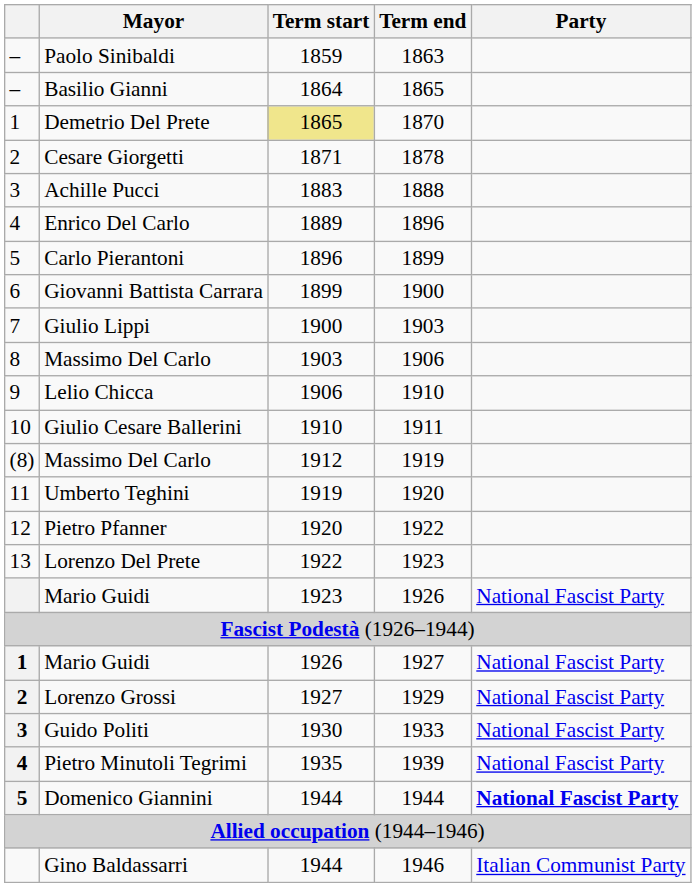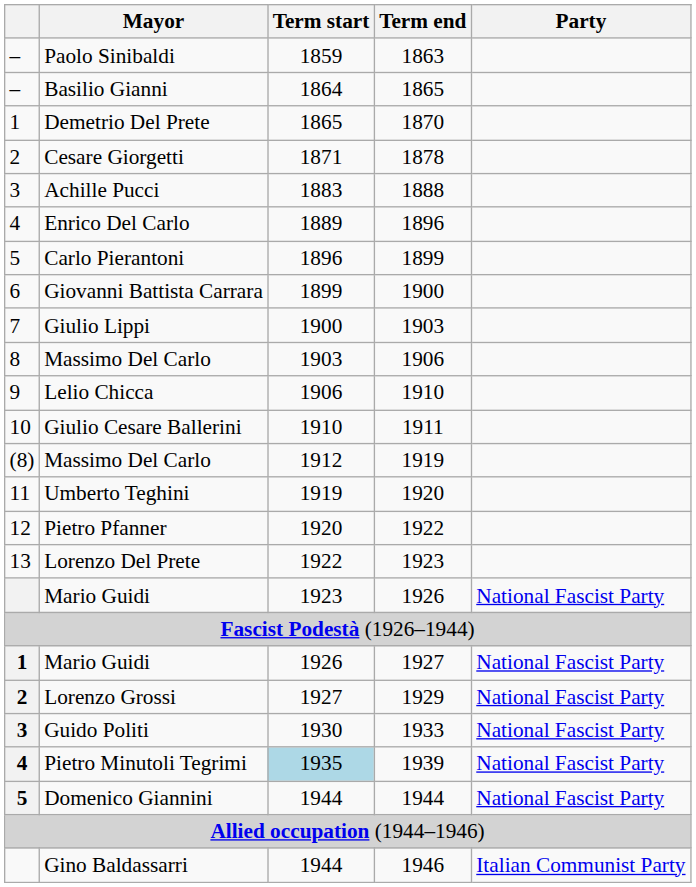(321, 122) khaki background -> (321, 122) no background
(321, 763) no background -> (321, 763) lightblue background
(577, 797) bold -> (570, 797) normal
